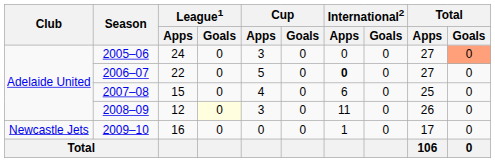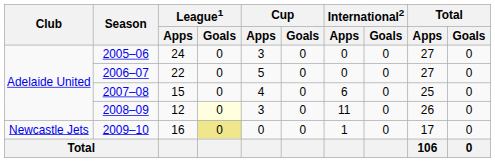(469, 54) lightsalmon background -> (469, 54) no background
(344, 73) bold -> (344, 73) normal
(220, 129) no background -> (220, 129) khaki background
